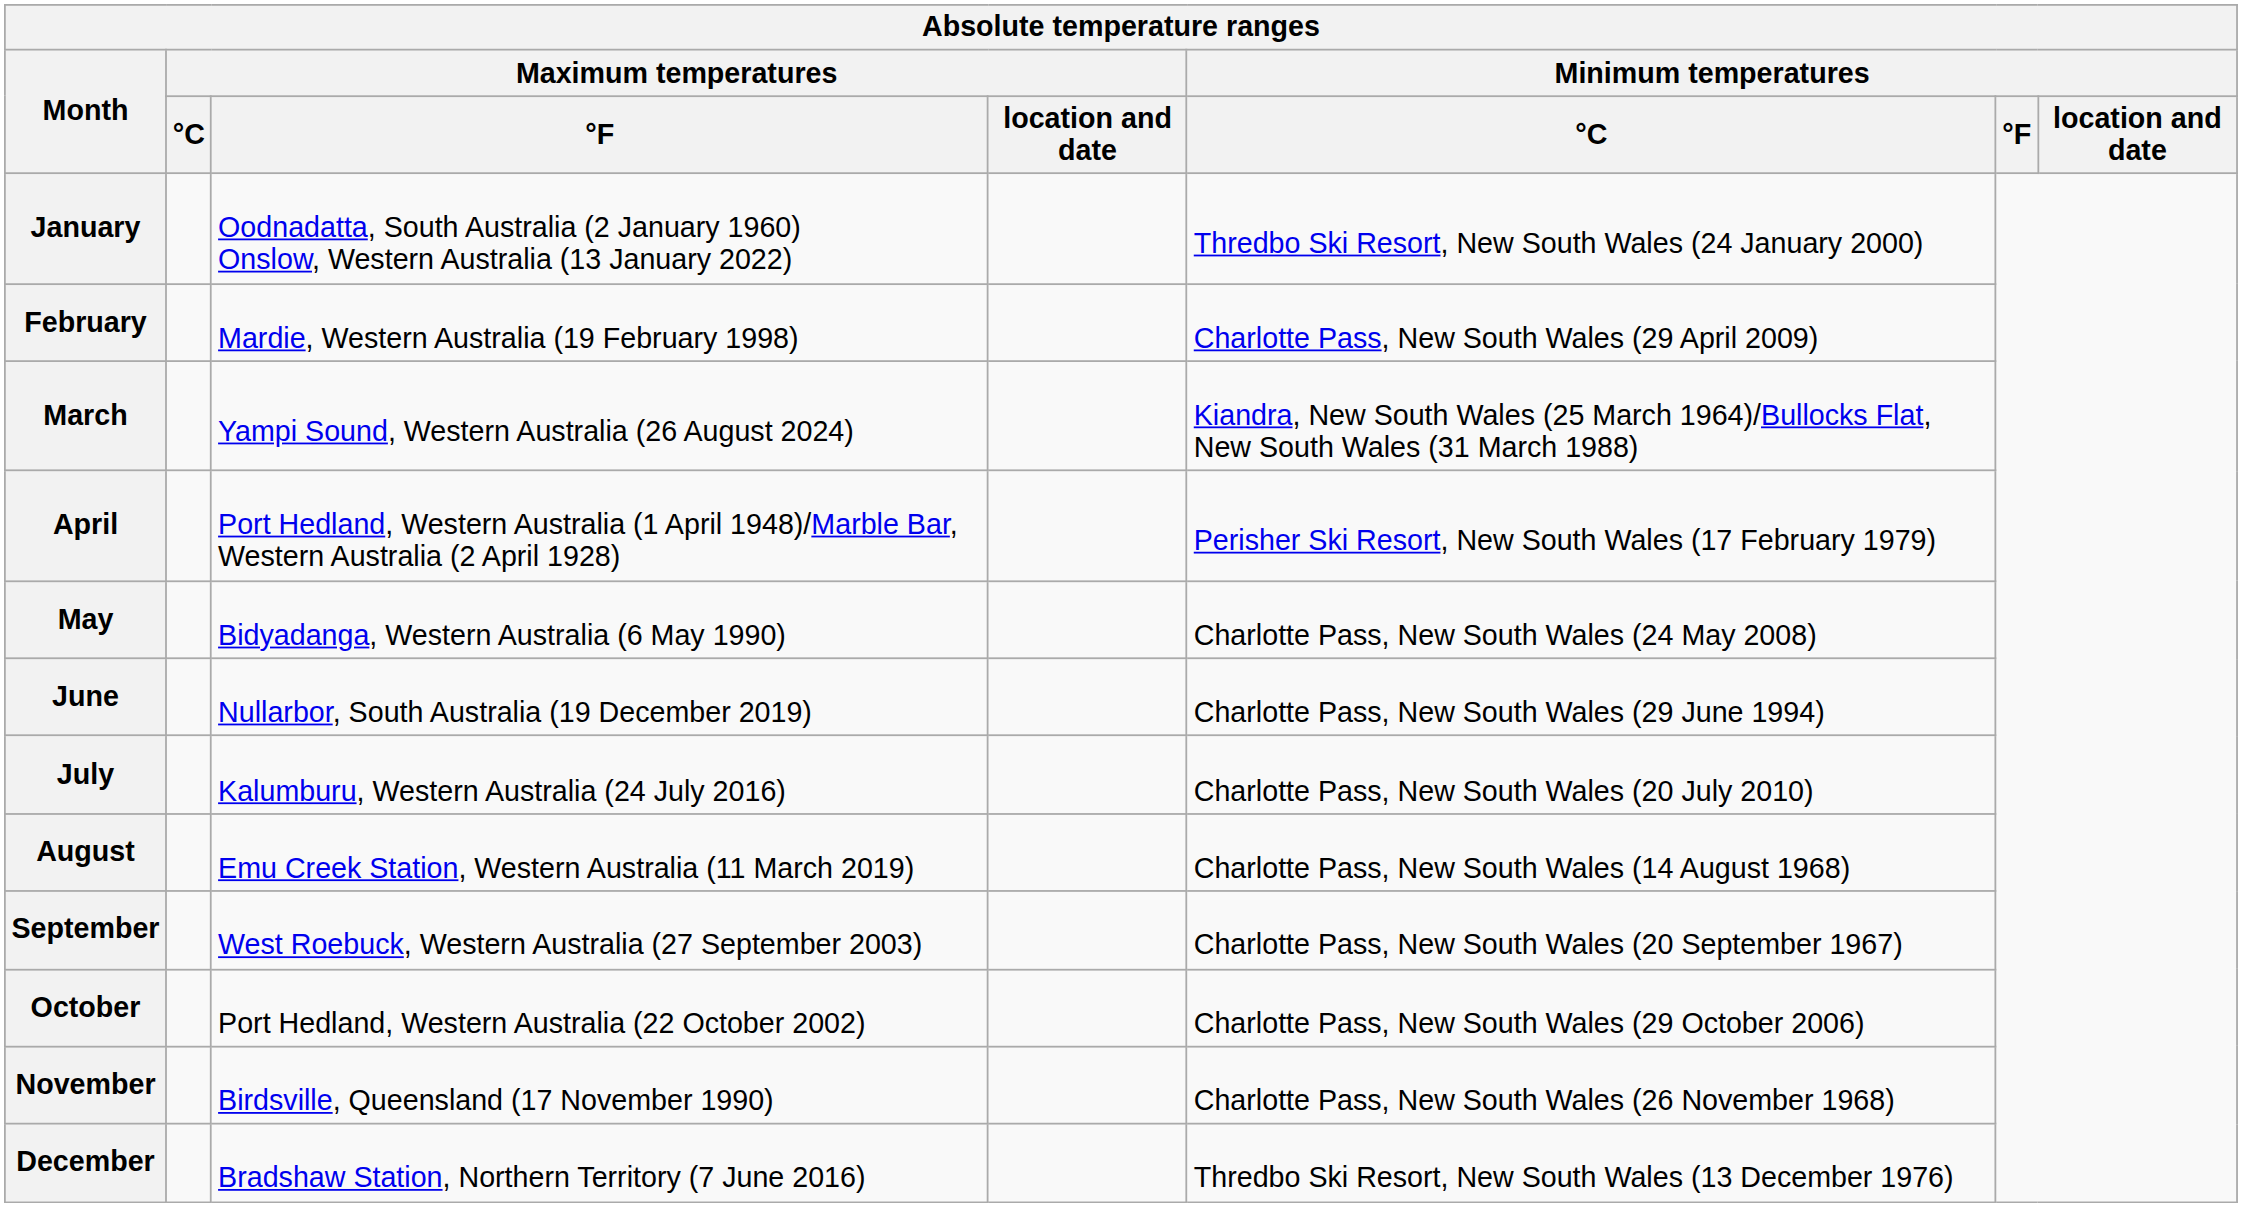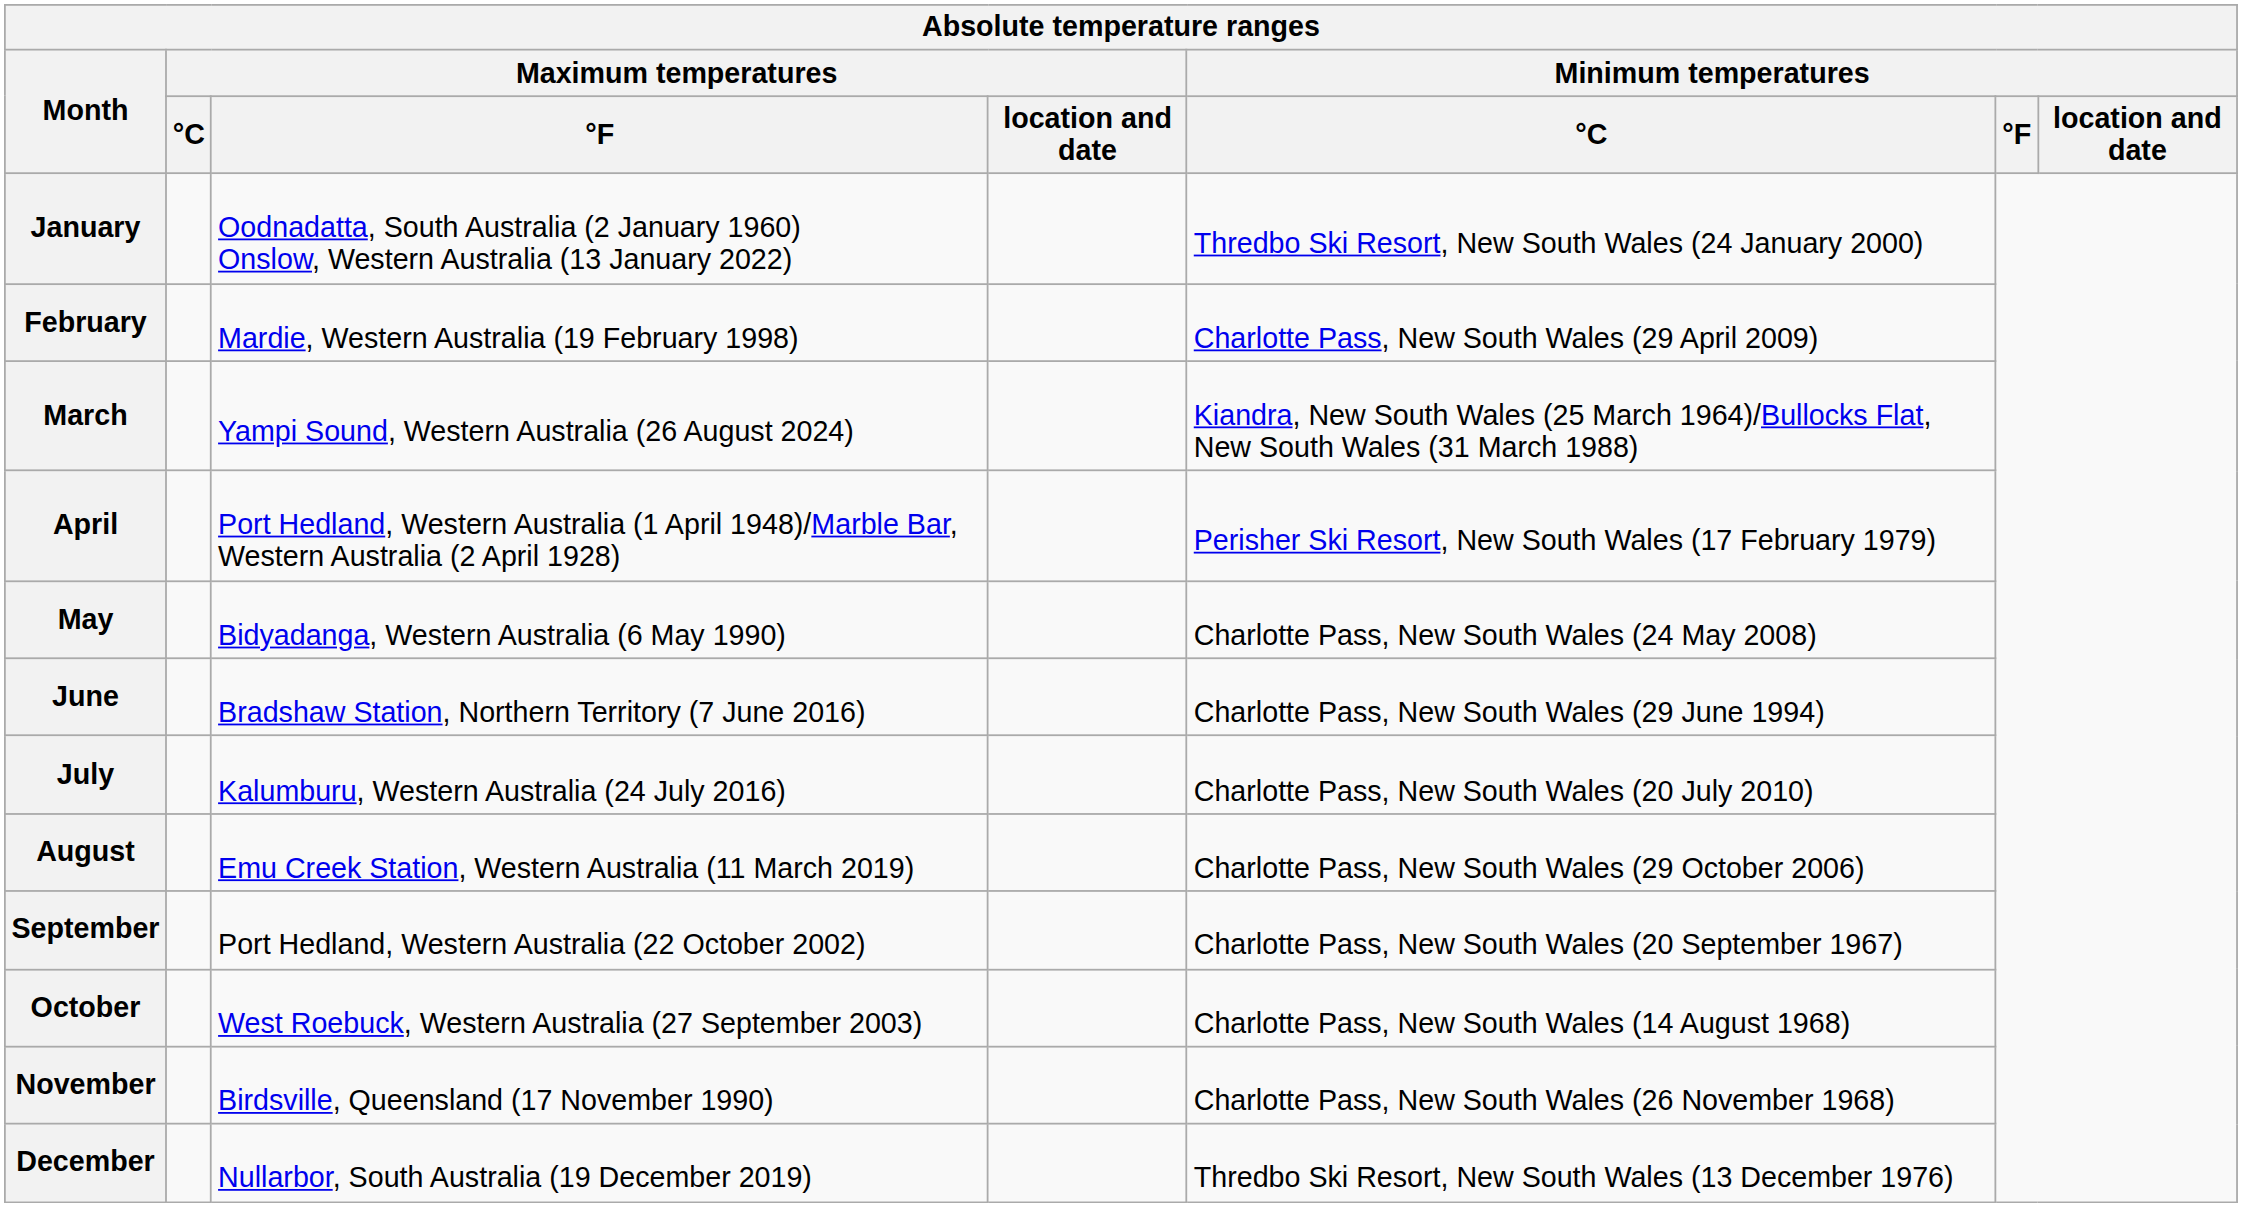(515, 712) Nullarbor, South Australia (19 December 2019) -> (542, 712) Bradshaw Station, Northern Territory (7 June 2016)
(1522, 868) Charlotte Pass, New South Wales (14 August 1968) -> (1529, 868) Charlotte Pass, New South Wales (29 October 2006)
(570, 945) West Roebuck, Western Australia (27 September 2003) -> (542, 945) Port Hedland, Western Australia (22 October 2002)
(542, 1023) Port Hedland, Western Australia (22 October 2002) -> (570, 1023) West Roebuck, Western Australia (27 September 2003)
(1529, 1023) Charlotte Pass, New South Wales (29 October 2006) -> (1522, 1023) Charlotte Pass, New South Wales (14 August 1968)
(542, 1178) Bradshaw Station, Northern Territory (7 June 2016) -> (515, 1178) Nullarbor, South Australia (19 December 2019)
